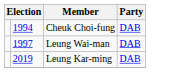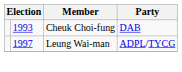(23, 28) 1994 -> (23, 28) 1993
(130, 43) DAB -> (147, 43) ADPL/TYCG
- row: (79, 59)
